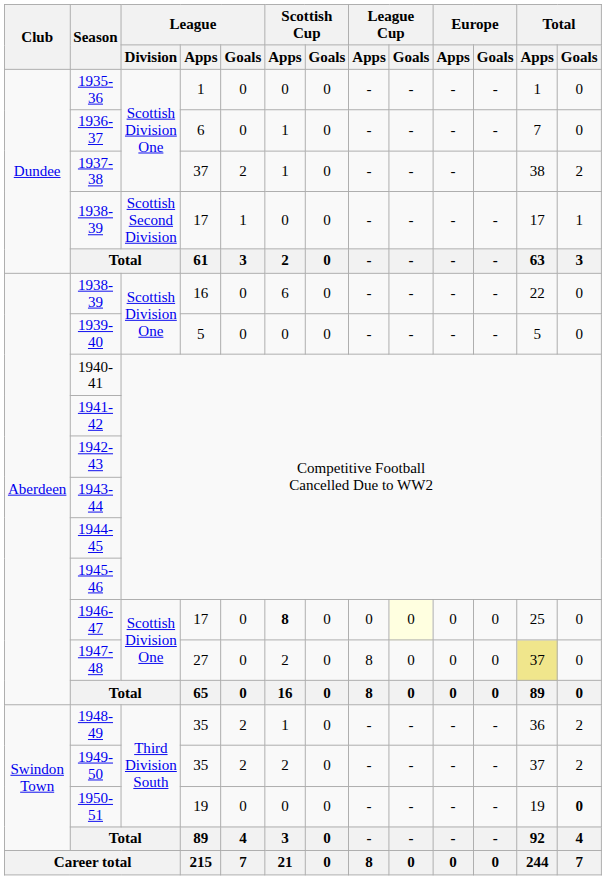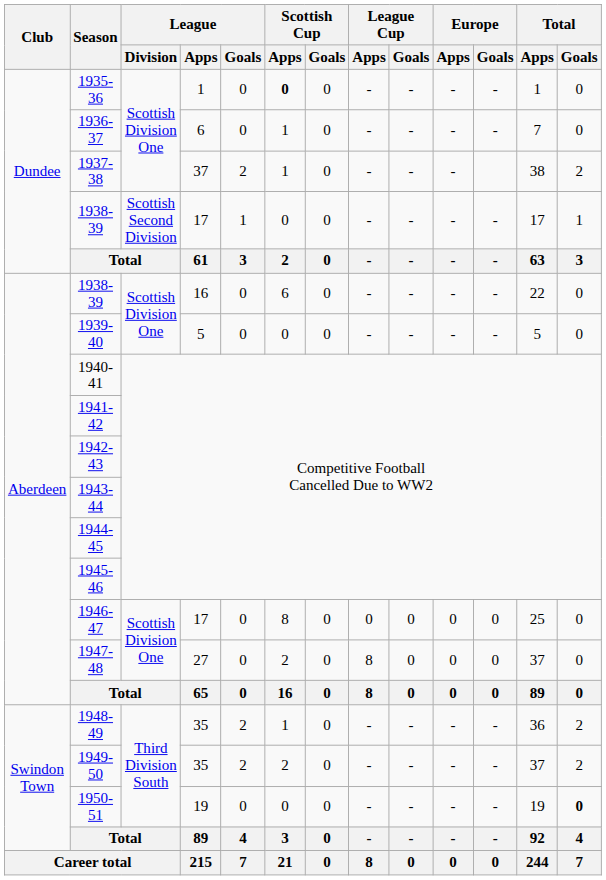(285, 89) normal -> (285, 89) bold
(285, 619) bold -> (285, 619) normal
(411, 619) lightyellow background -> (411, 619) no background
(537, 660) khaki background -> (537, 660) no background
